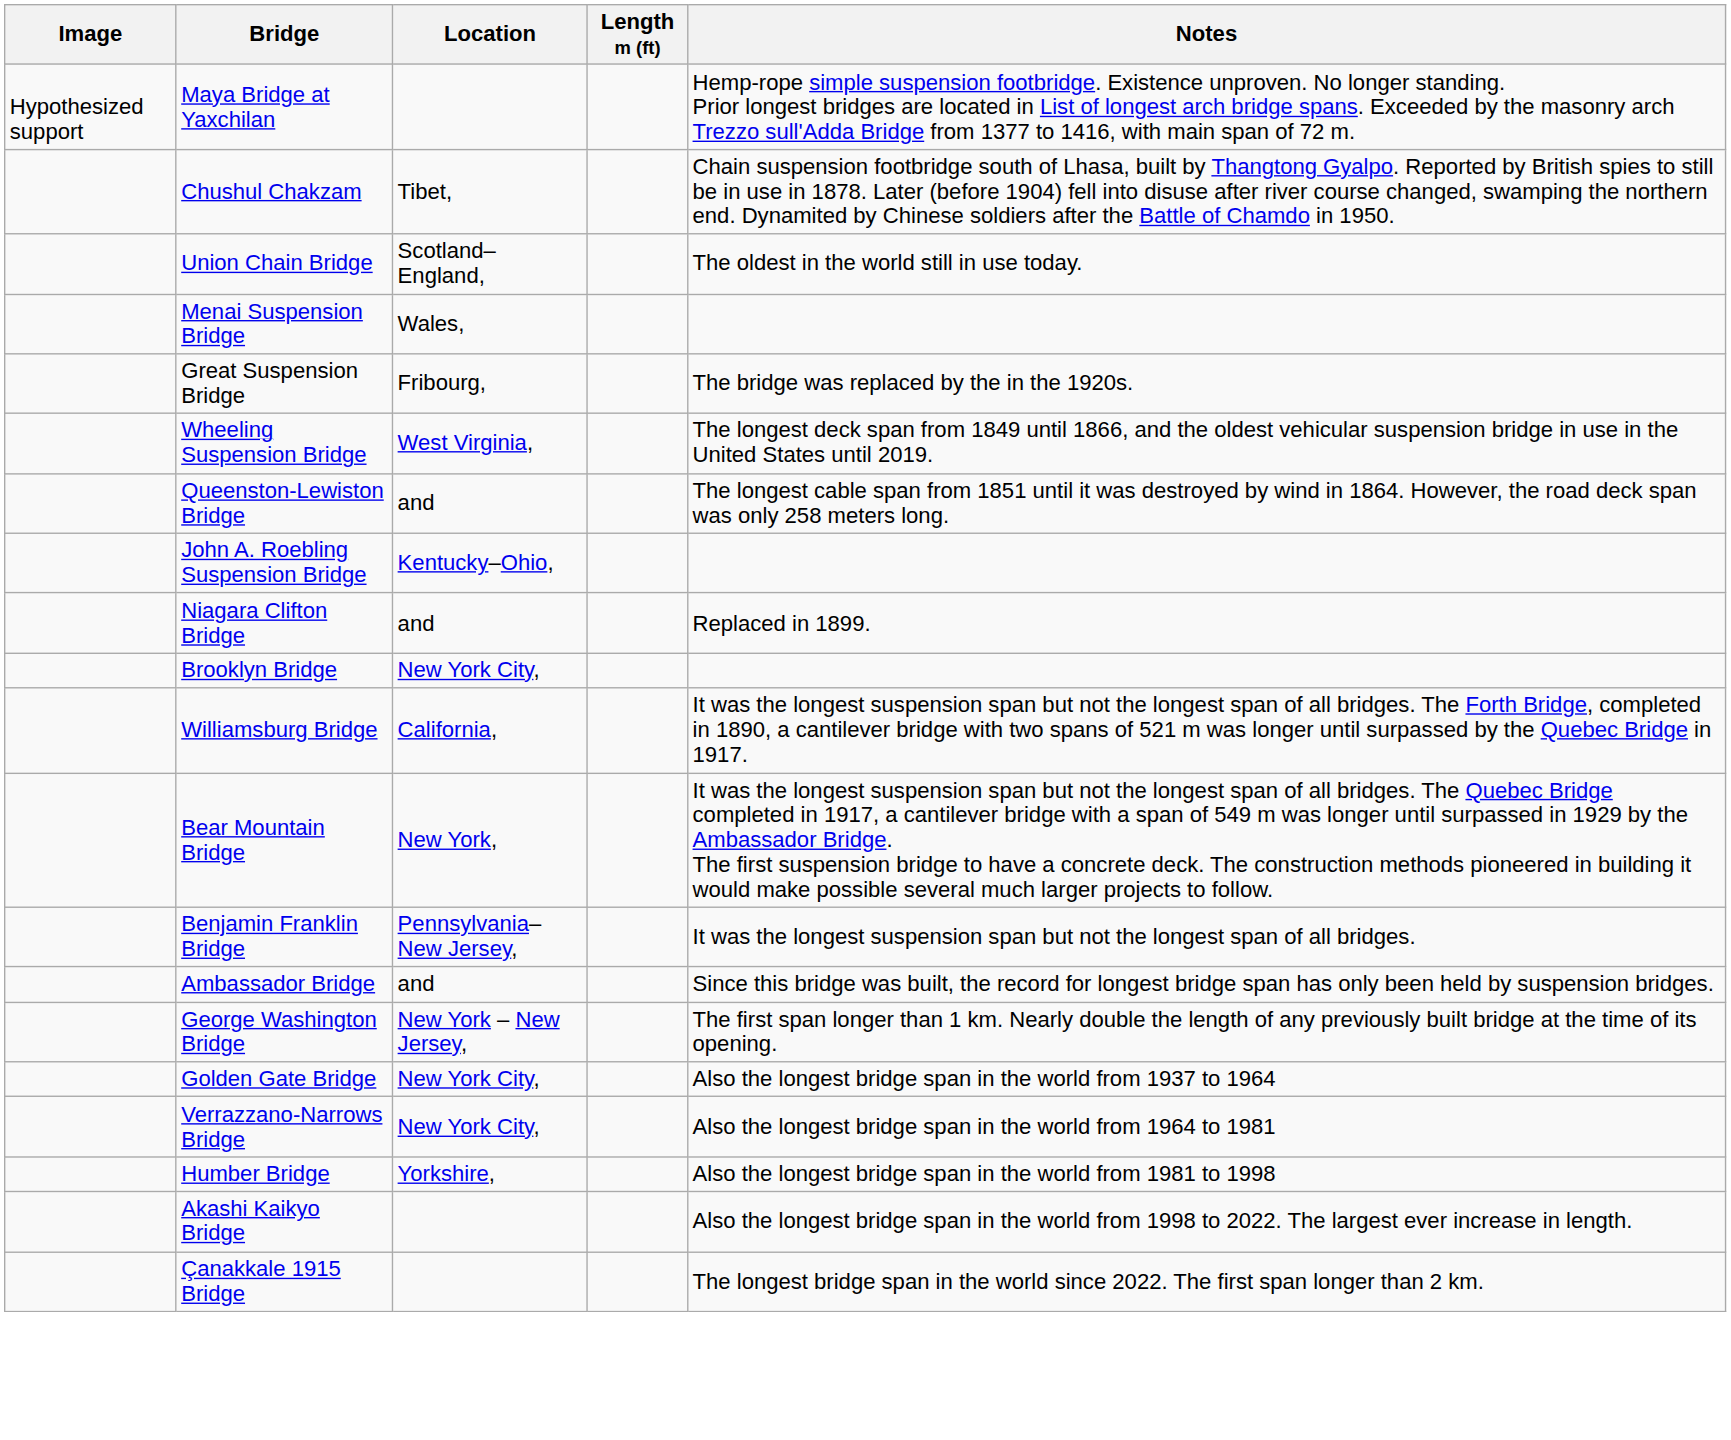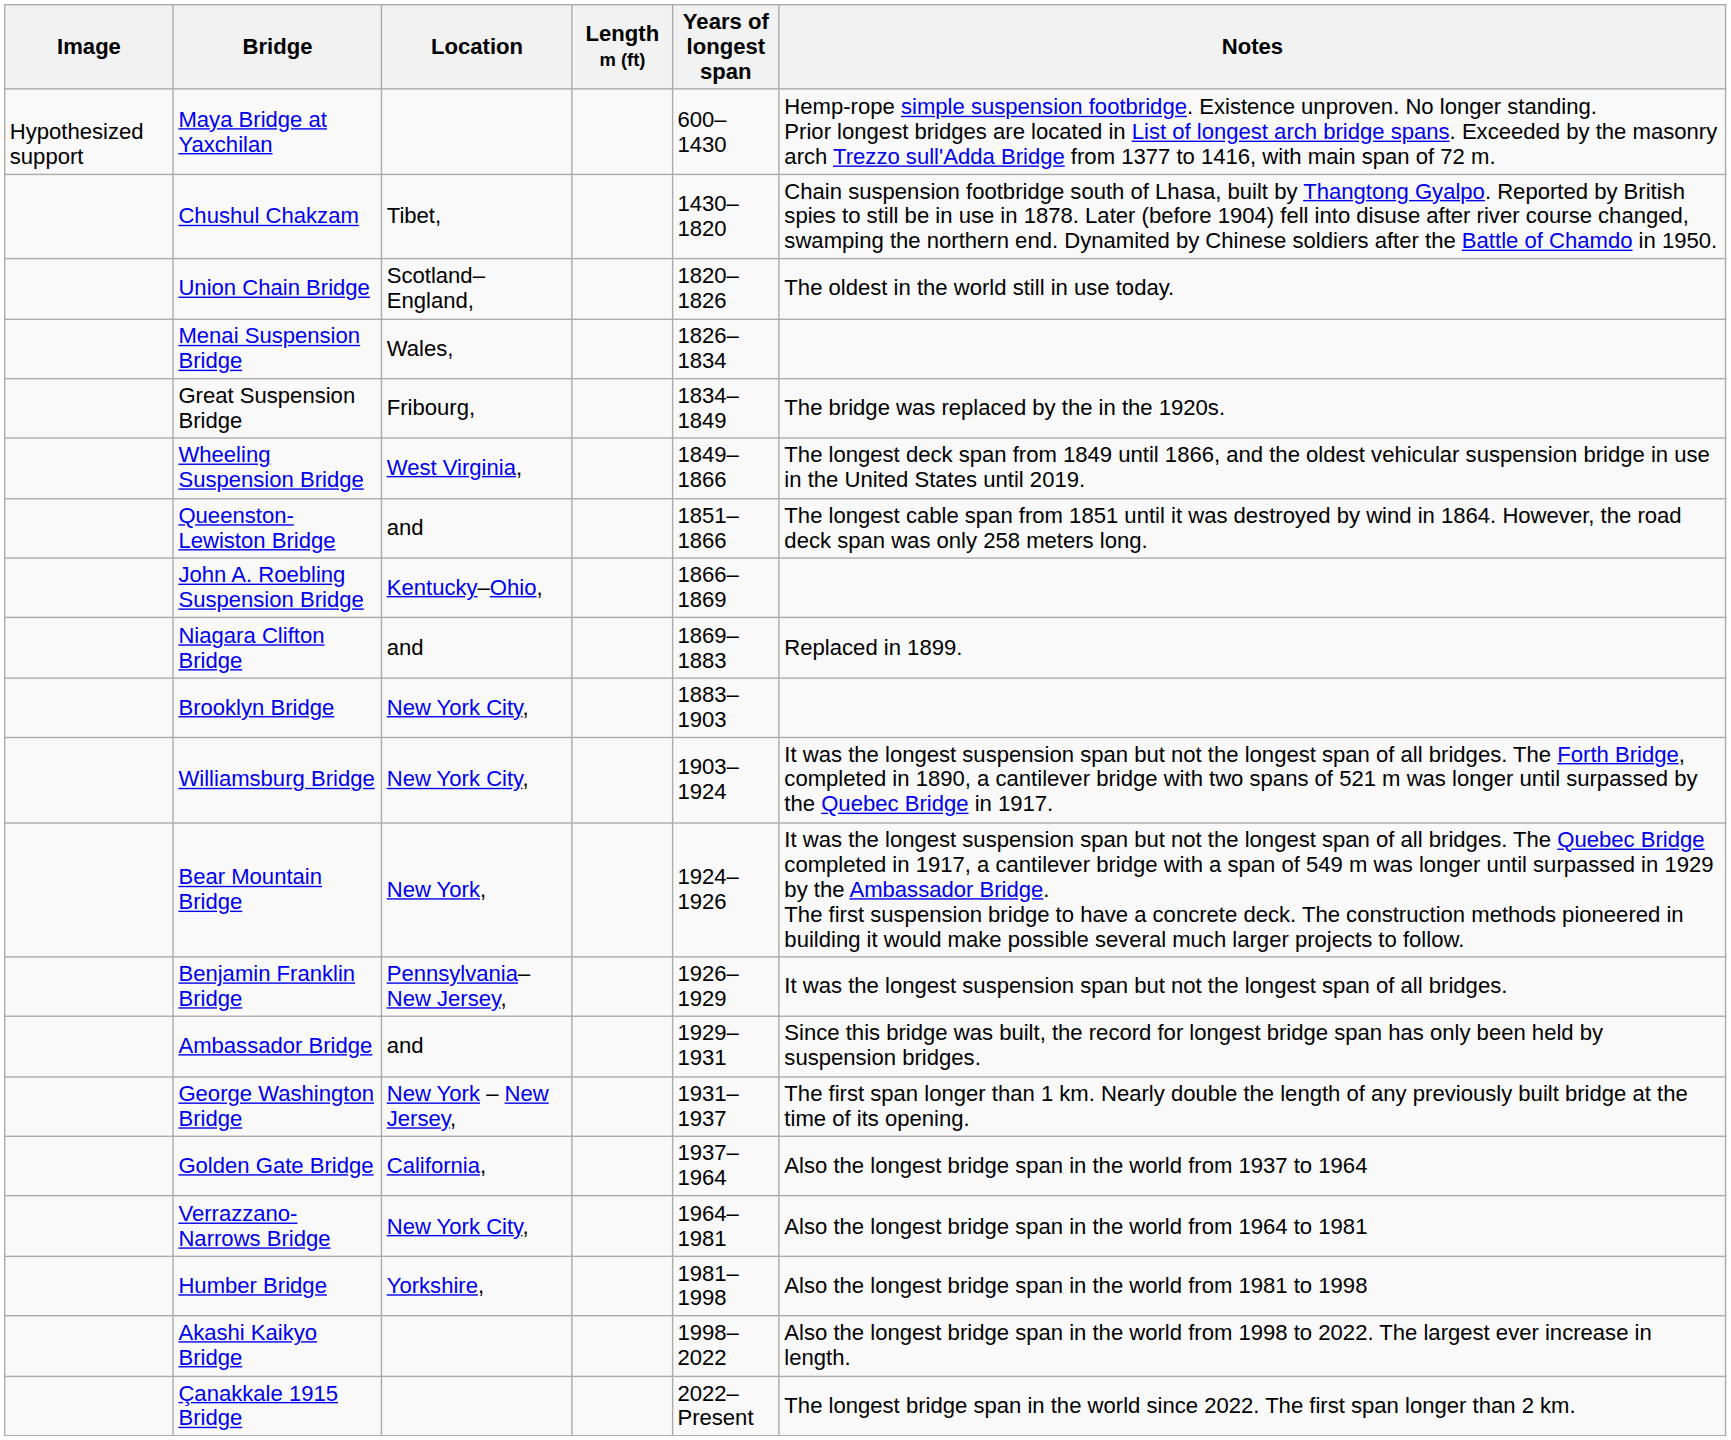+ column: (726, 46)
(447, 730) California, -> (458, 779) New York City,
(469, 1079) New York City, -> (436, 1166) California,
